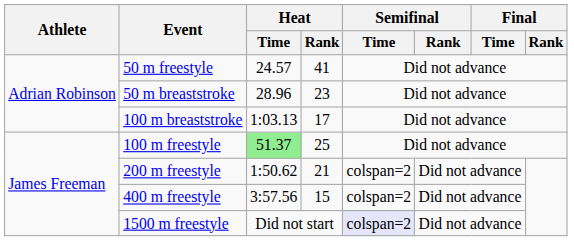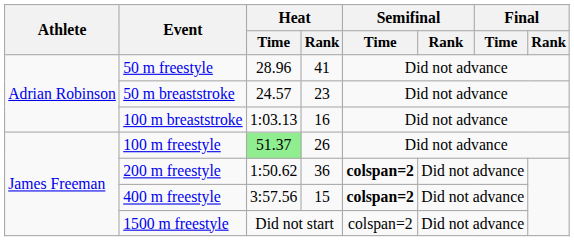(274, 68) 24.57 -> (274, 68) 28.96
(274, 94) 28.96 -> (274, 94) 24.57
(322, 119) 17 -> (322, 119) 16
(322, 145) 25 -> (322, 145) 26
(322, 171) 21 -> (322, 171) 36
(379, 171) normal -> (380, 171) bold
(379, 197) normal -> (380, 197) bold
(379, 223) lavender background -> (380, 223) no background
